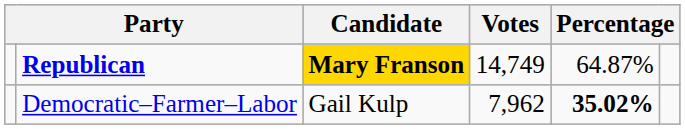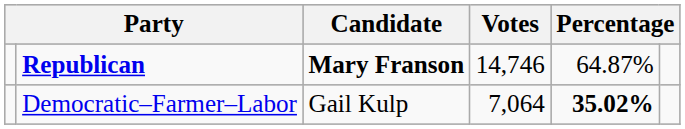(386, 64) gold background -> (386, 64) no background
(510, 64) 14,749 -> (510, 64) 14,746
(517, 104) 7,962 -> (517, 104) 7,064
